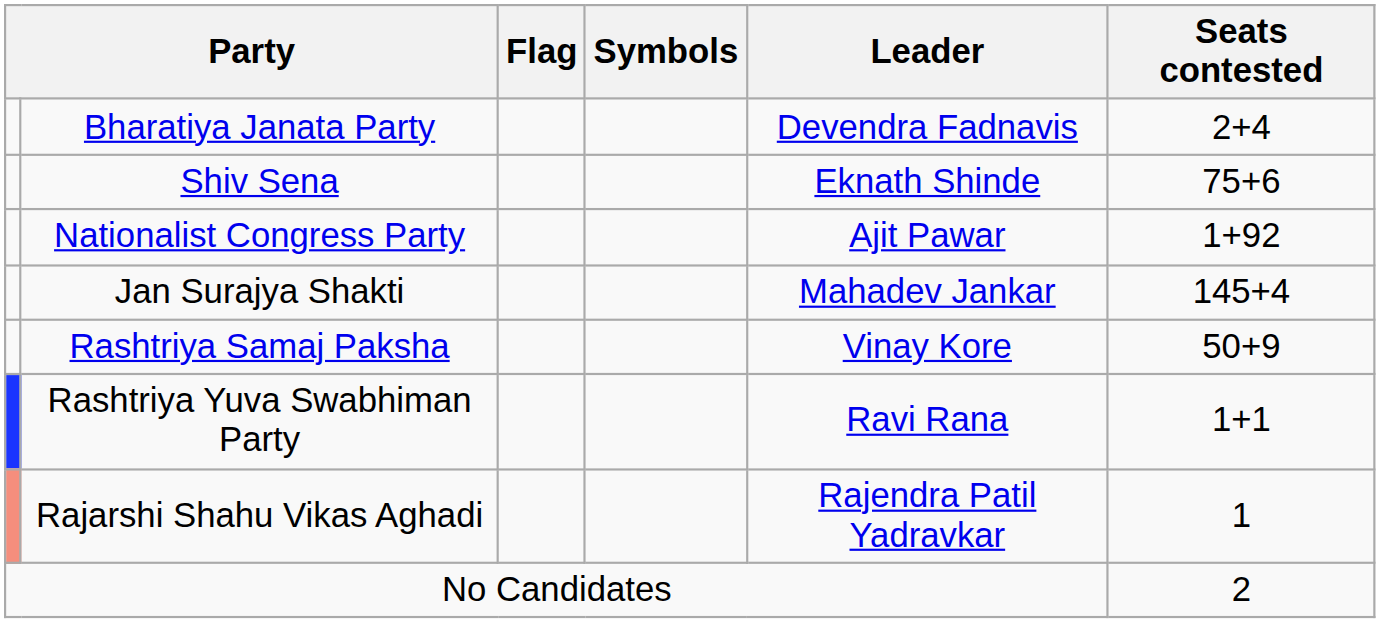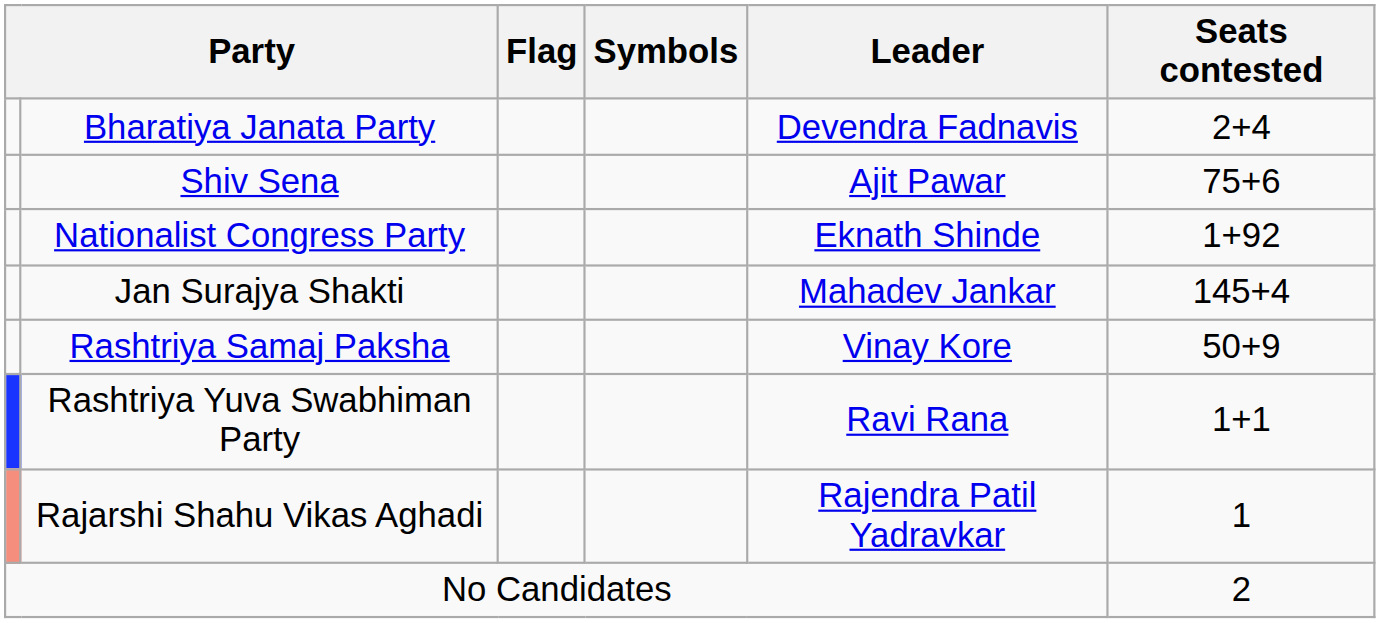(927, 181) Eknath Shinde -> (927, 181) Ajit Pawar
(927, 236) Ajit Pawar -> (927, 236) Eknath Shinde
